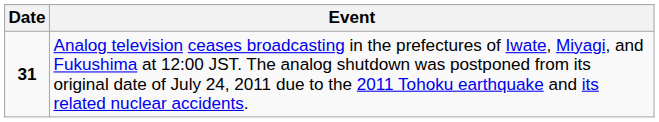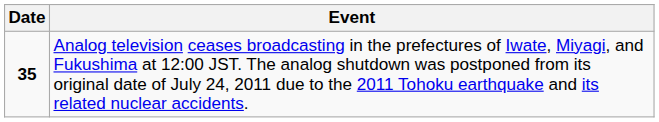(27, 74) 31 -> (27, 74) 35
